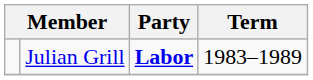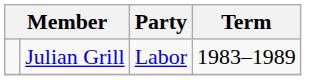(164, 56) bold -> (161, 56) normal
